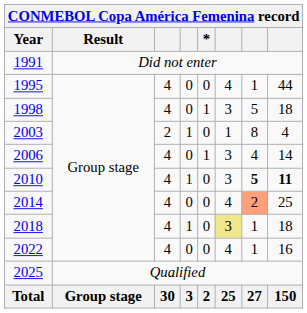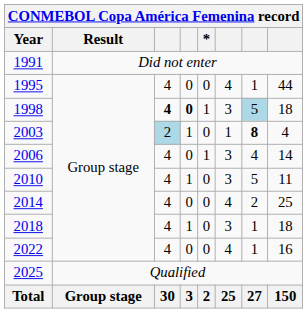(167, 109) normal -> (167, 109) bold
(189, 109) normal -> (189, 109) bold
(254, 109) no background -> (254, 109) lightblue background
(167, 132) no background -> (167, 132) lightblue background
(254, 132) normal -> (254, 132) bold
(254, 179) bold -> (254, 179) normal
(285, 179) bold -> (285, 179) normal
(254, 202) lightsalmon background -> (254, 202) no background
(228, 226) khaki background -> (228, 226) no background
